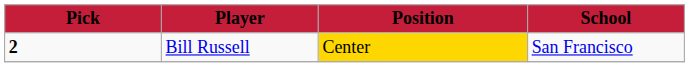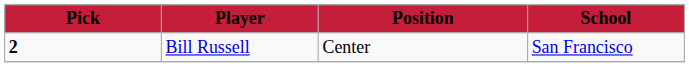(346, 47) gold background -> (346, 47) no background
